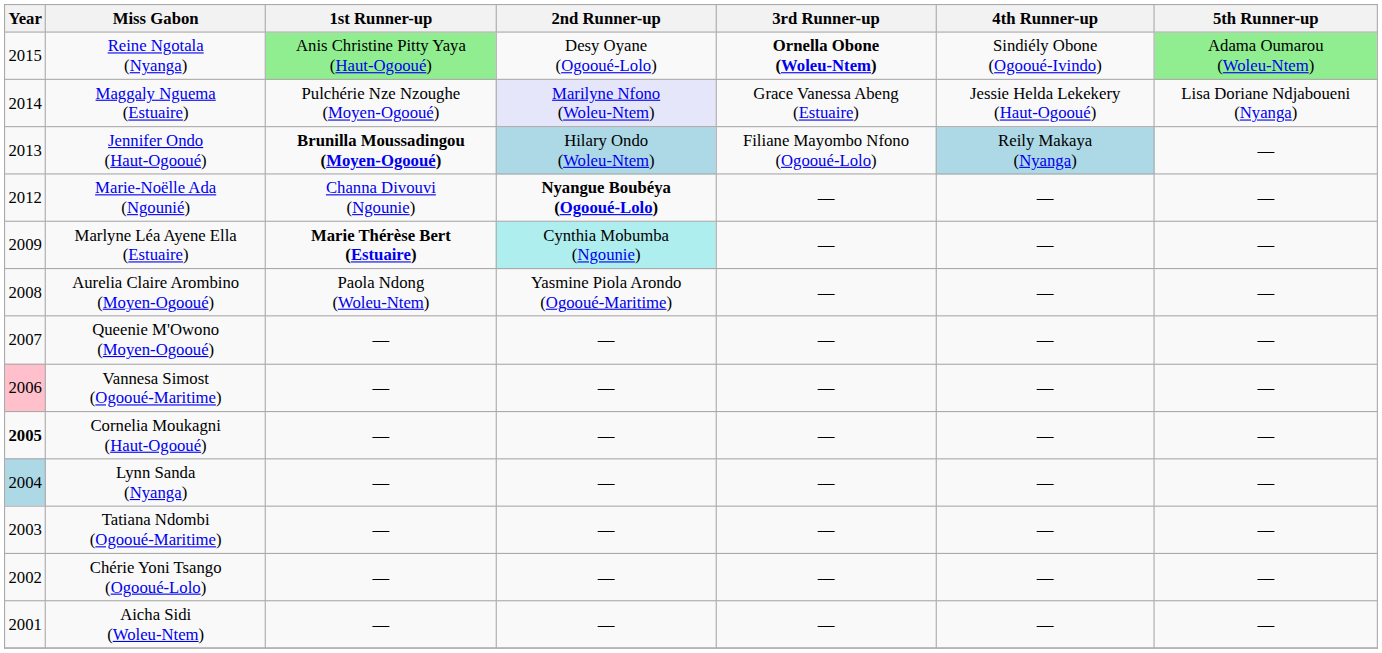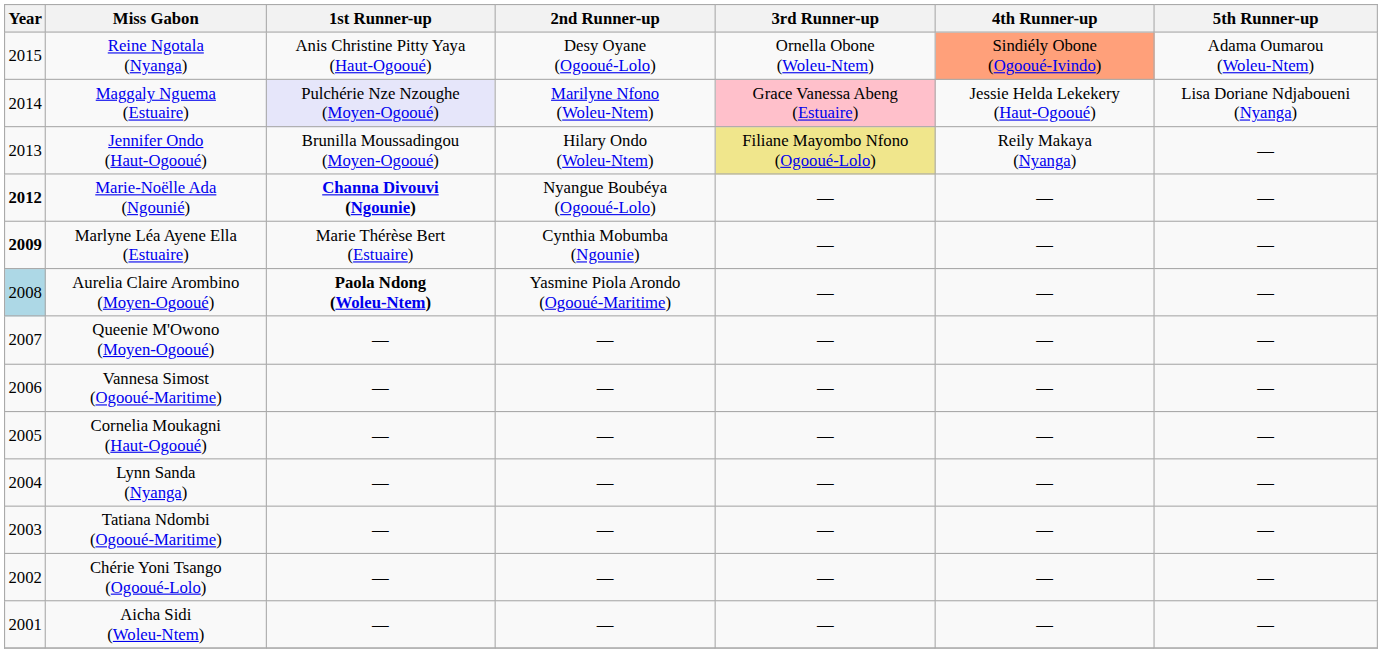(381, 55) lightgreen background -> (380, 55) no background
(826, 55) bold -> (825, 55) normal
(1045, 55) no background -> (1045, 55) lightsalmon background
(1266, 55) lightgreen background -> (1266, 55) no background
(381, 103) no background -> (380, 103) lavender background
(606, 103) lavender background -> (605, 103) no background
(826, 103) no background -> (825, 103) pink background
(381, 150) bold -> (380, 150) normal
(606, 150) lightblue background -> (605, 150) no background
(826, 150) no background -> (825, 150) khaki background
(1045, 150) lightblue background -> (1045, 150) no background
(25, 198) normal -> (25, 198) bold
(381, 198) normal -> (380, 198) bold
(606, 198) bold -> (605, 198) normal
(25, 245) normal -> (25, 245) bold
(381, 245) bold -> (380, 245) normal
(606, 245) paleturquoise background -> (605, 245) no background
(25, 292) no background -> (25, 292) lightblue background
(381, 292) normal -> (380, 292) bold
(25, 387) pink background -> (25, 387) no background
(25, 434) bold -> (25, 434) normal
(25, 482) lightblue background -> (25, 482) no background
